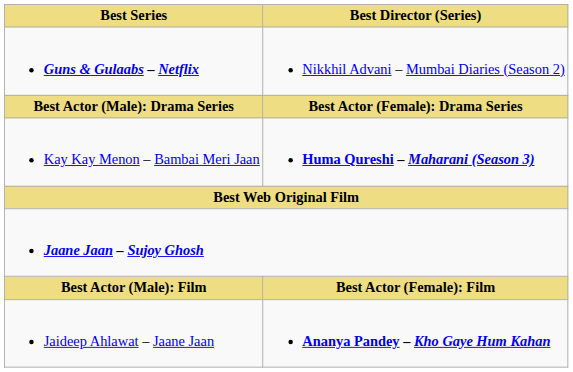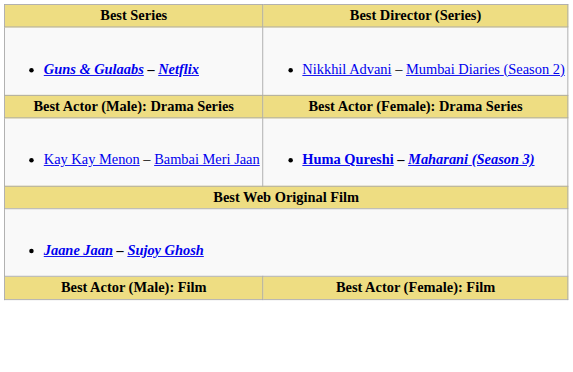- row: (134, 341)
